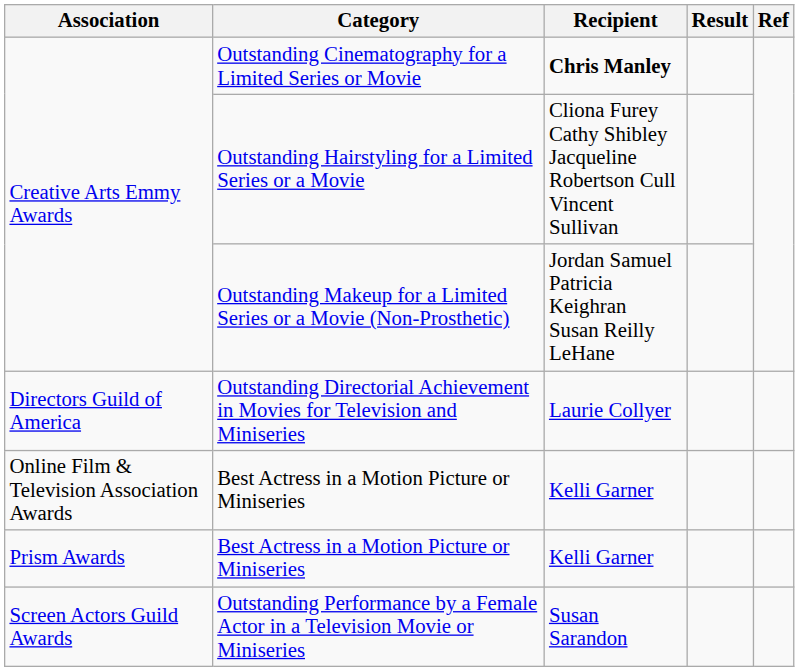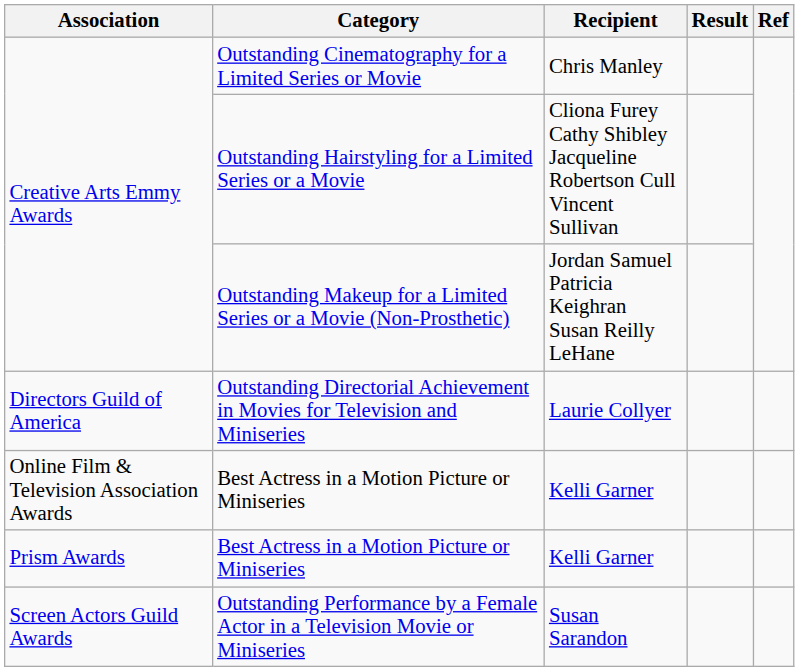(610, 65) bold -> (606, 65) normal
